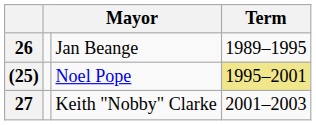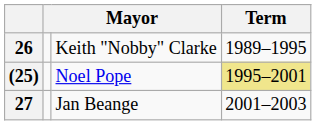(97, 47) Jan Beange -> (136, 47) Keith "Nobby" Clarke
(136, 104) Keith "Nobby" Clarke -> (97, 104) Jan Beange
